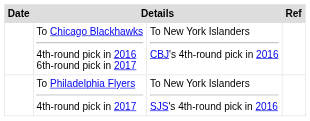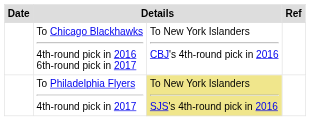(214, 95) no background -> (214, 95) khaki background
